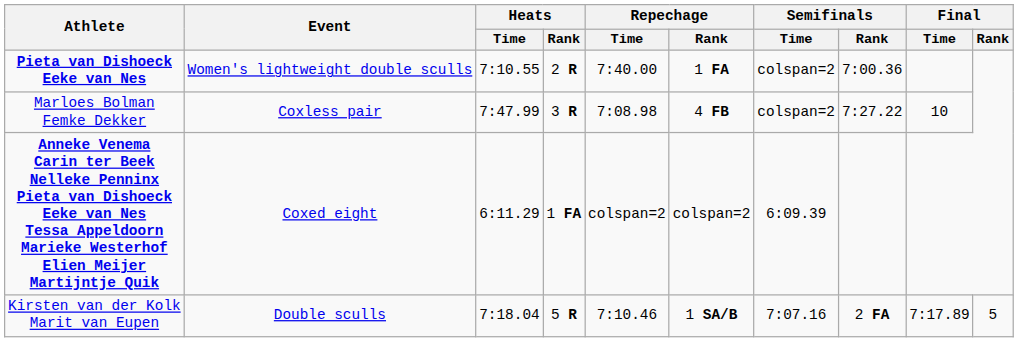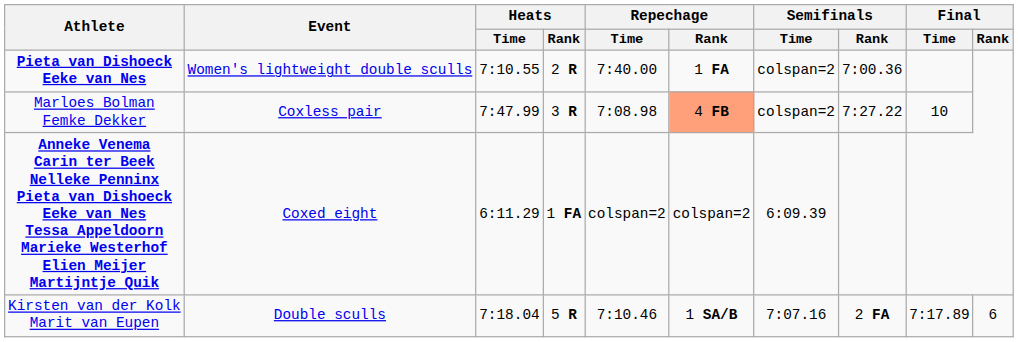(711, 112) no background -> (711, 112) lightsalmon background
(993, 315) 5 -> (993, 315) 6
